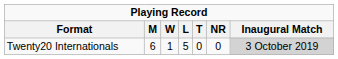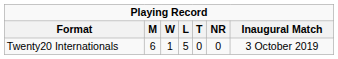(282, 46) lightgrey background -> (282, 46) no background
